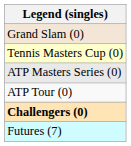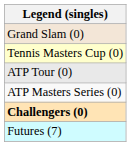(64, 72) ATP Masters Series (0) -> (40, 72) ATP Tour (0)
(40, 92) ATP Tour (0) -> (64, 92) ATP Masters Series (0)
